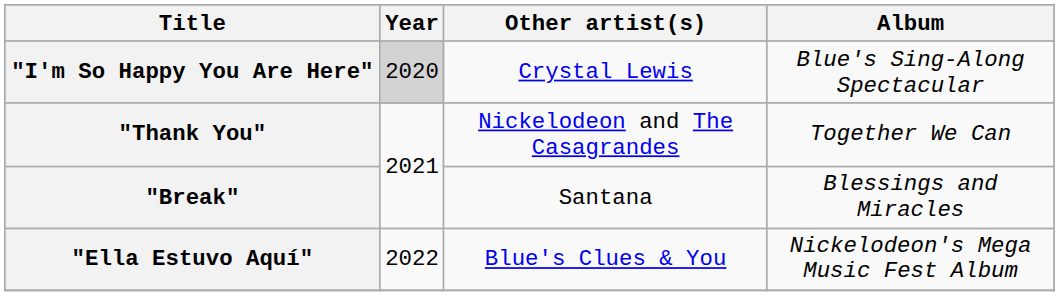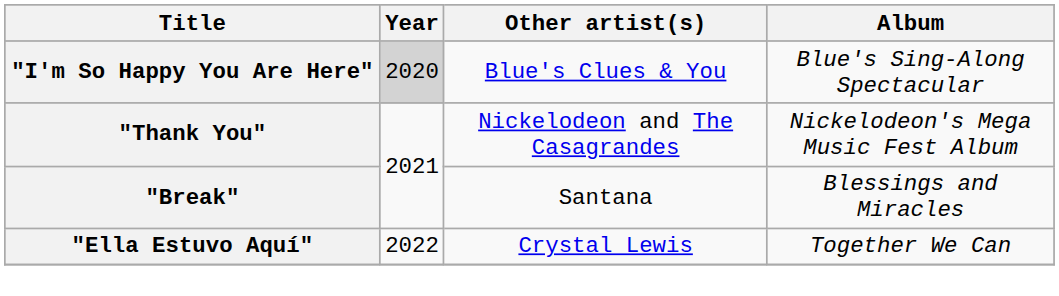(606, 72) Crystal Lewis -> (606, 72) Blue's Clues & You
(911, 135) Together We Can -> (911, 135) Nickelodeon's Mega Music Fest Album
(606, 259) Blue's Clues & You -> (606, 246) Crystal Lewis
(911, 259) Nickelodeon's Mega Music Fest Album -> (911, 246) Together We Can
